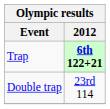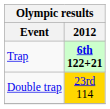(85, 87) no background -> (85, 87) gold background
